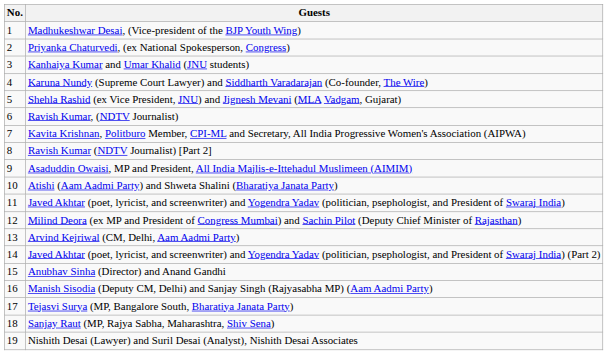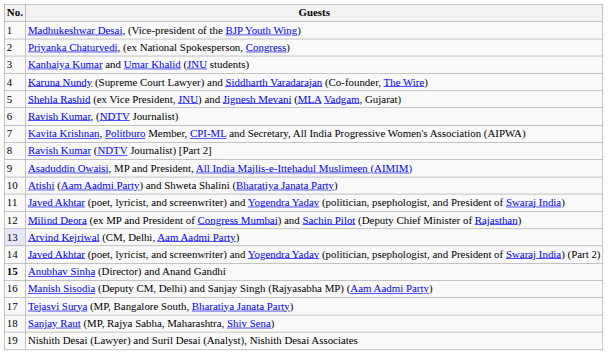(12, 237) no background -> (12, 237) lavender background
(12, 271) normal -> (12, 271) bold
